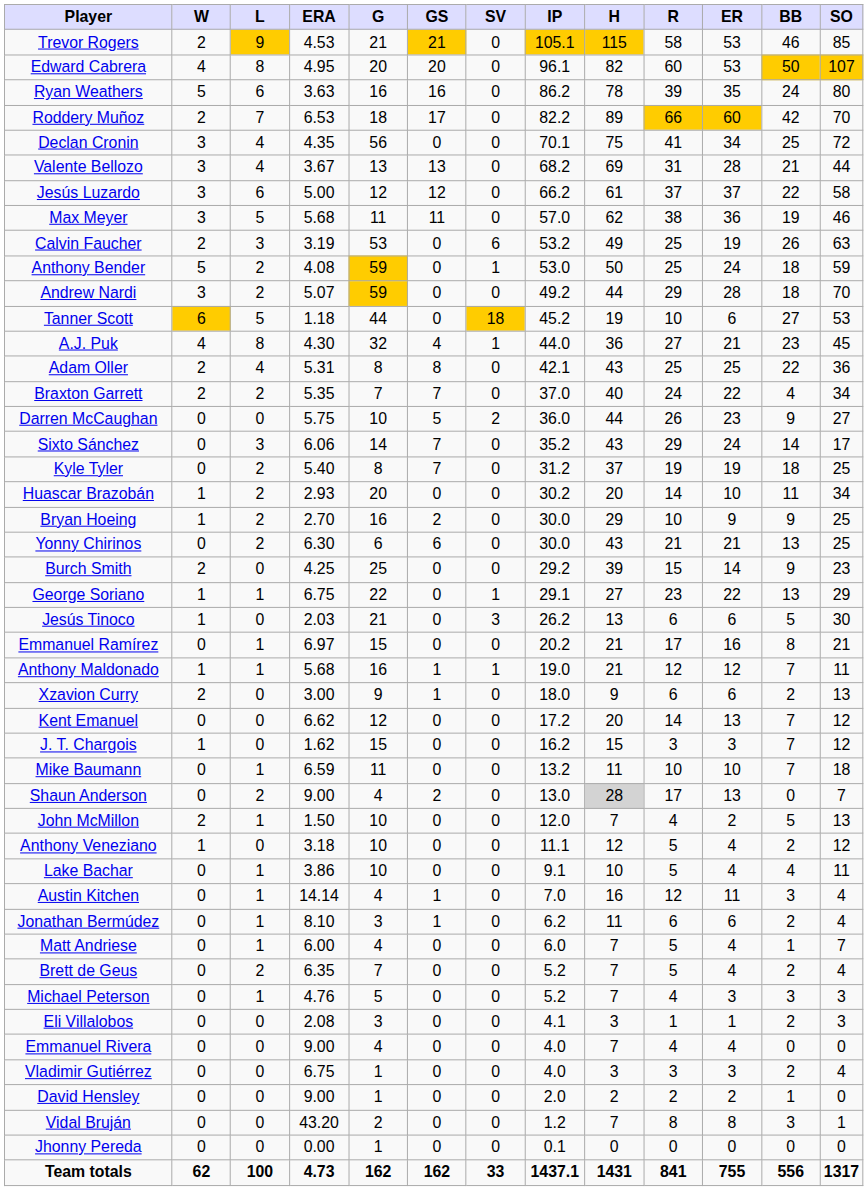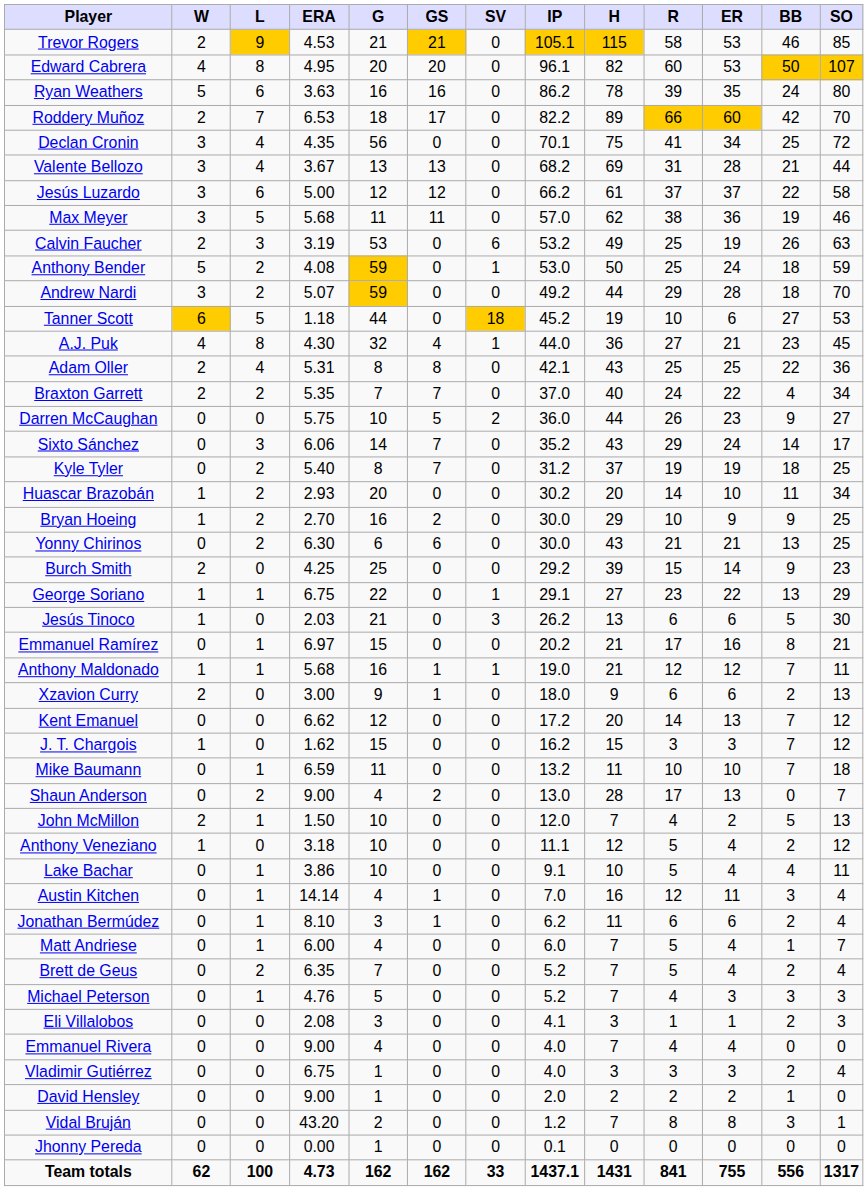(614, 795) lightgrey background -> (614, 795) no background
